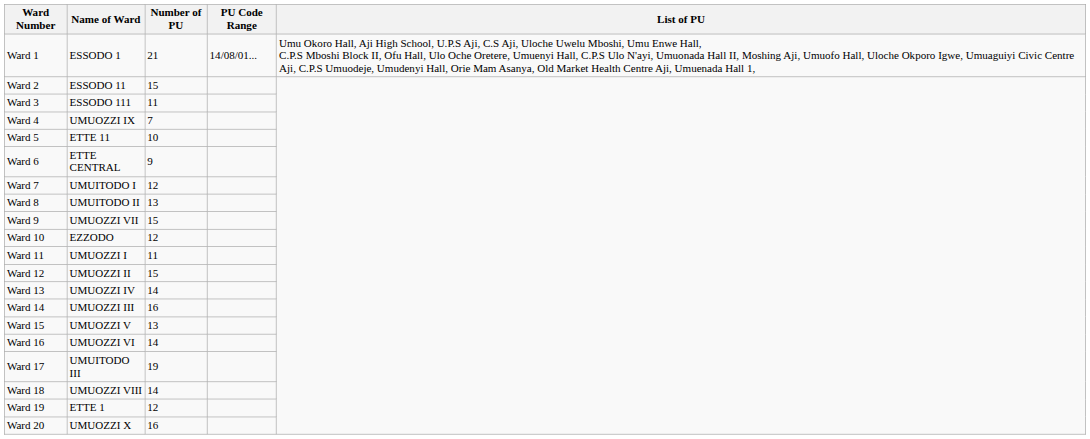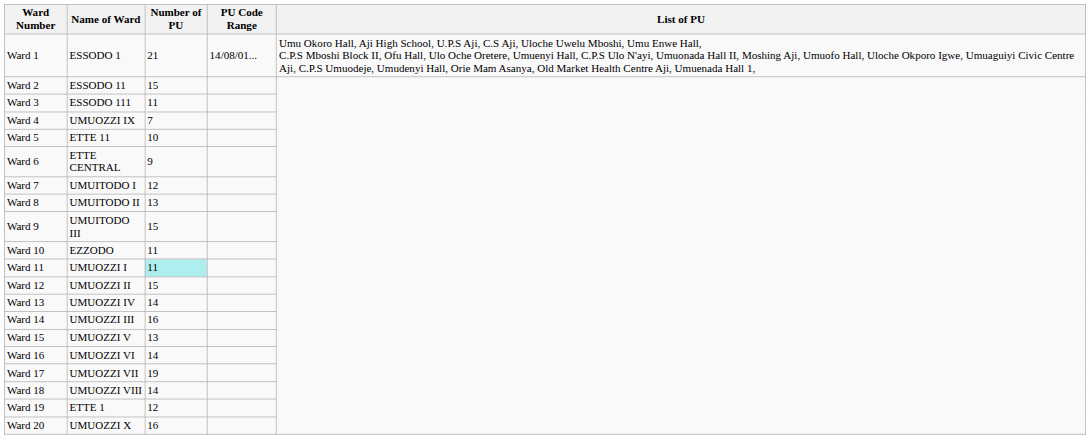(104, 220) UMUOZZI VII -> (100, 226) UMUITODO III
(153, 238) 12 -> (153, 250) 11
(153, 255) no background -> (153, 267) paleturquoise background
(100, 366) UMUITODO III -> (104, 373) UMUOZZI VII
